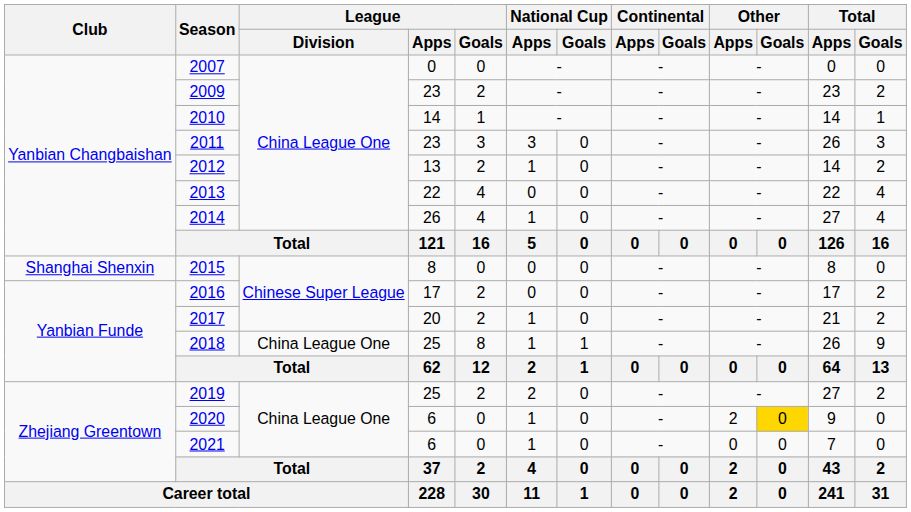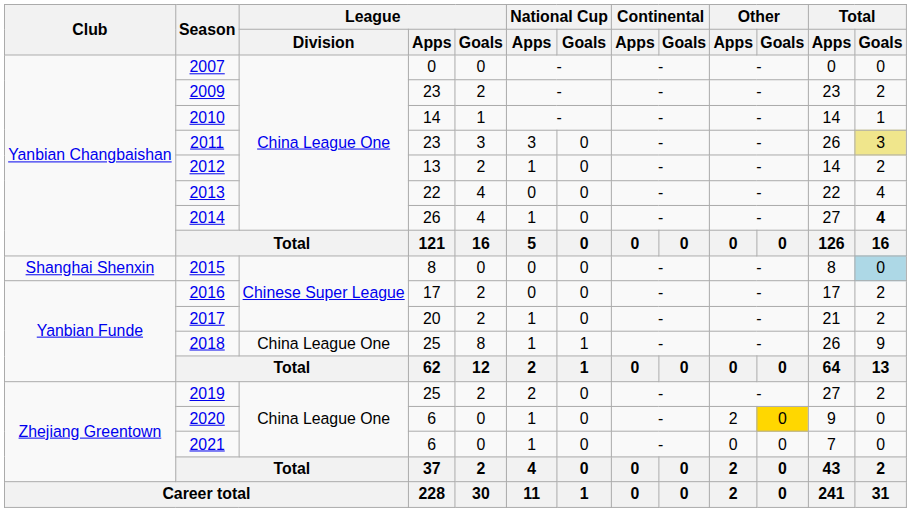(881, 142) no background -> (881, 142) khaki background
(881, 218) normal -> (881, 218) bold
(881, 268) no background -> (881, 268) lightblue background
